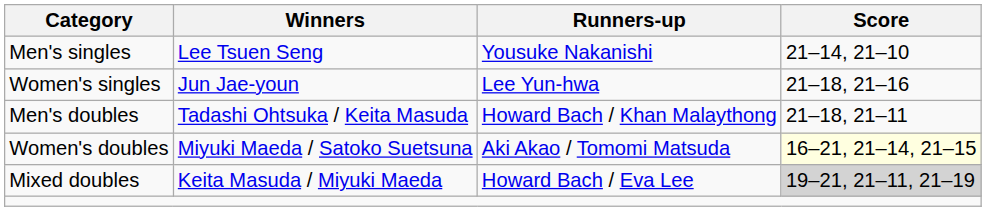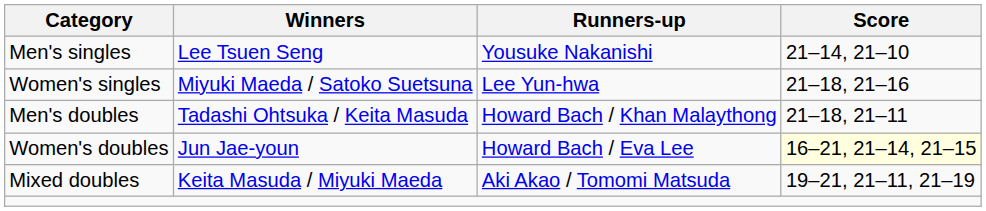(238, 84) Jun Jae-youn -> (325, 84) Miyuki Maeda / Satoko Suetsuna
(325, 148) Miyuki Maeda / Satoko Suetsuna -> (238, 148) Jun Jae-youn
(606, 148) Aki Akao / Tomomi Matsuda -> (588, 148) Howard Bach / Eva Lee
(588, 180) Howard Bach / Eva Lee -> (606, 180) Aki Akao / Tomomi Matsuda
(880, 180) lightgrey background -> (880, 180) no background
